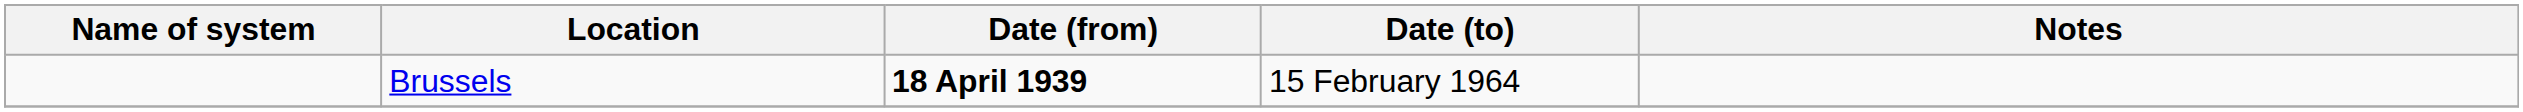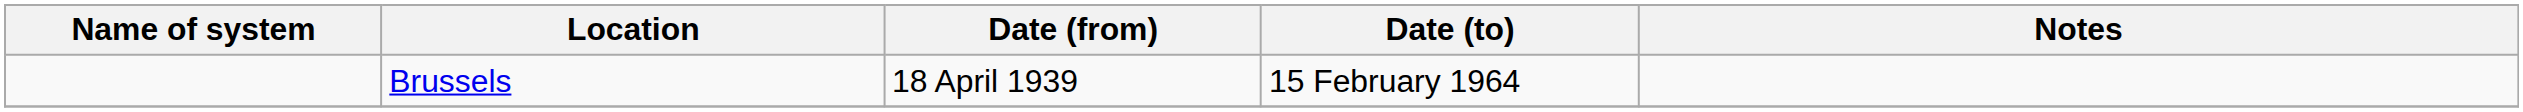(990, 80) bold -> (985, 80) normal
